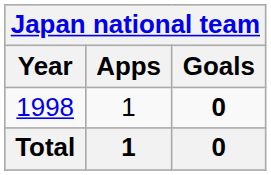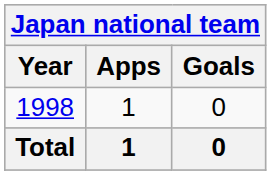(219, 107) bold -> (219, 107) normal
